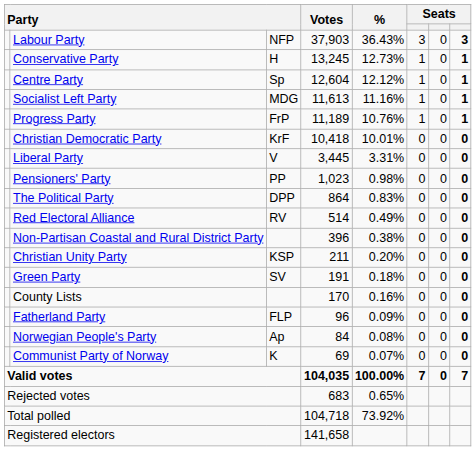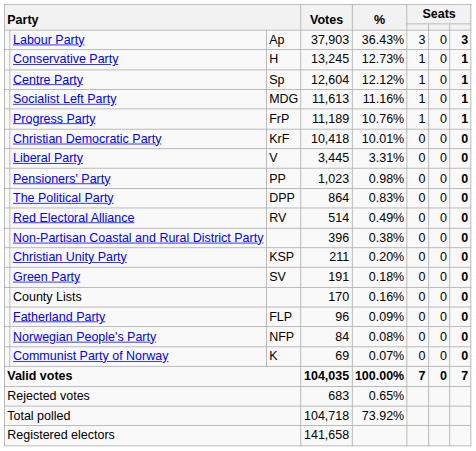(282, 39) NFP -> (277, 39) Ap
(277, 336) Ap -> (282, 336) NFP
